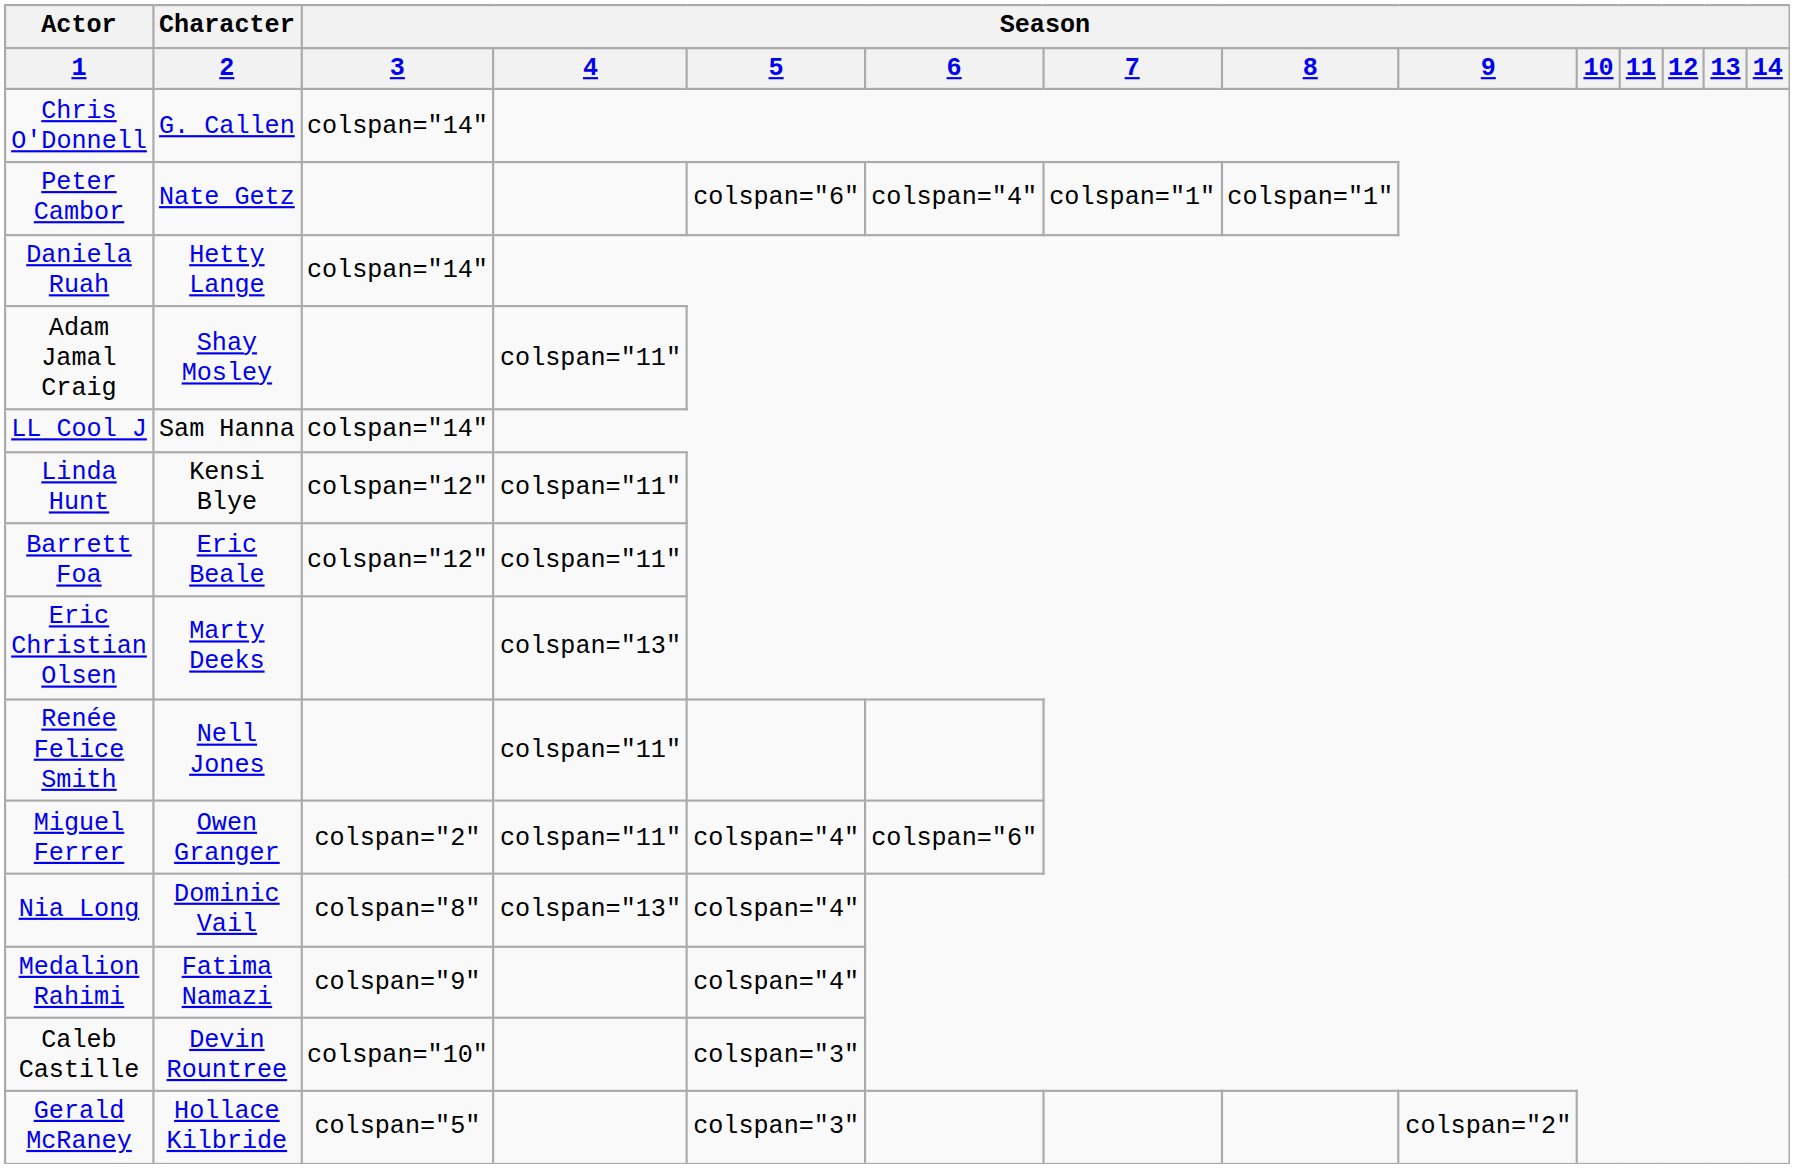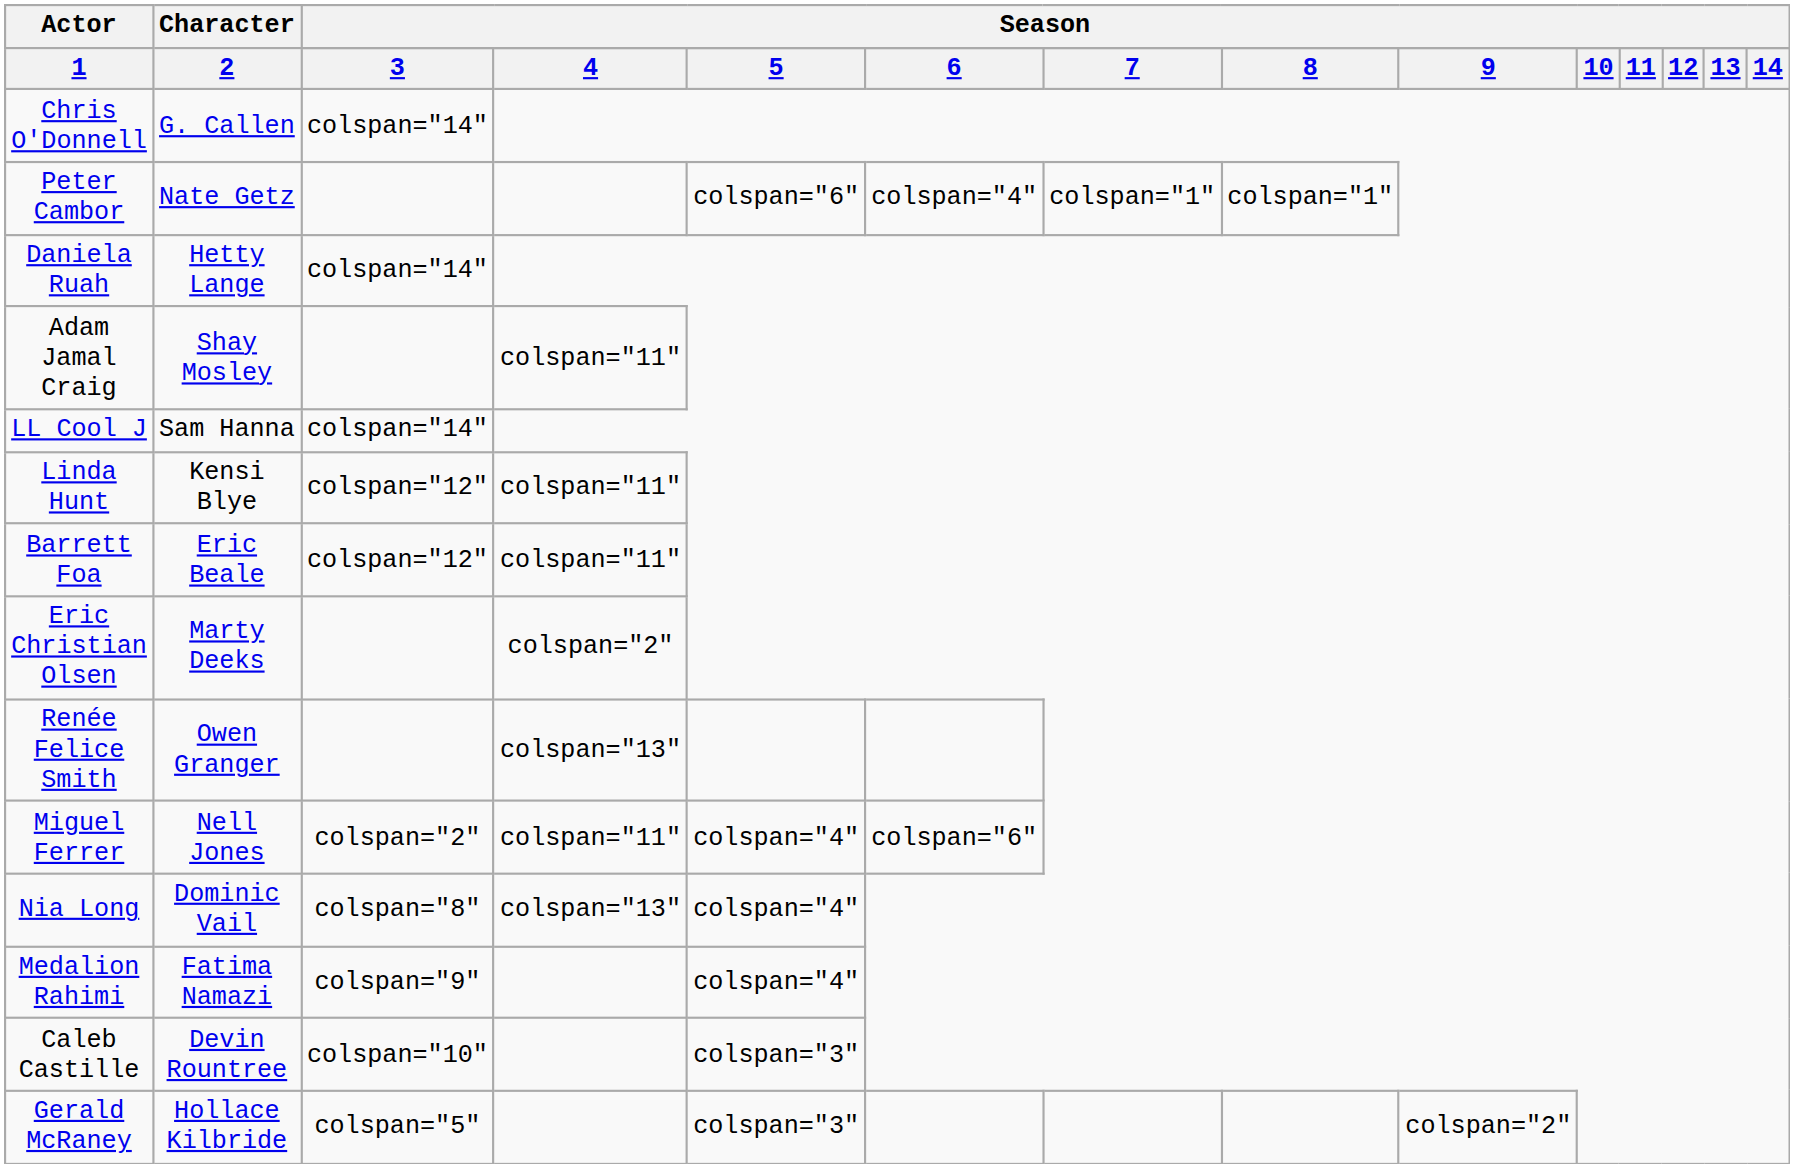(591, 647) colspan="13" -> (591, 647) colspan="2"
(227, 750) Nell Jones -> (227, 750) Owen Granger
(591, 750) colspan="11" -> (591, 750) colspan="13"
(227, 837) Owen Granger -> (227, 837) Nell Jones
